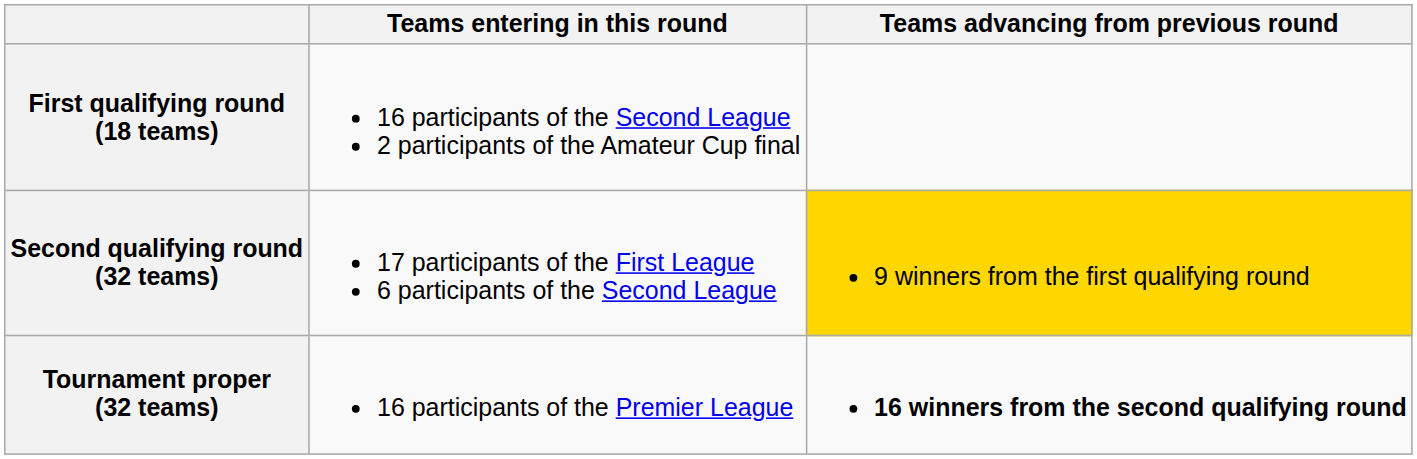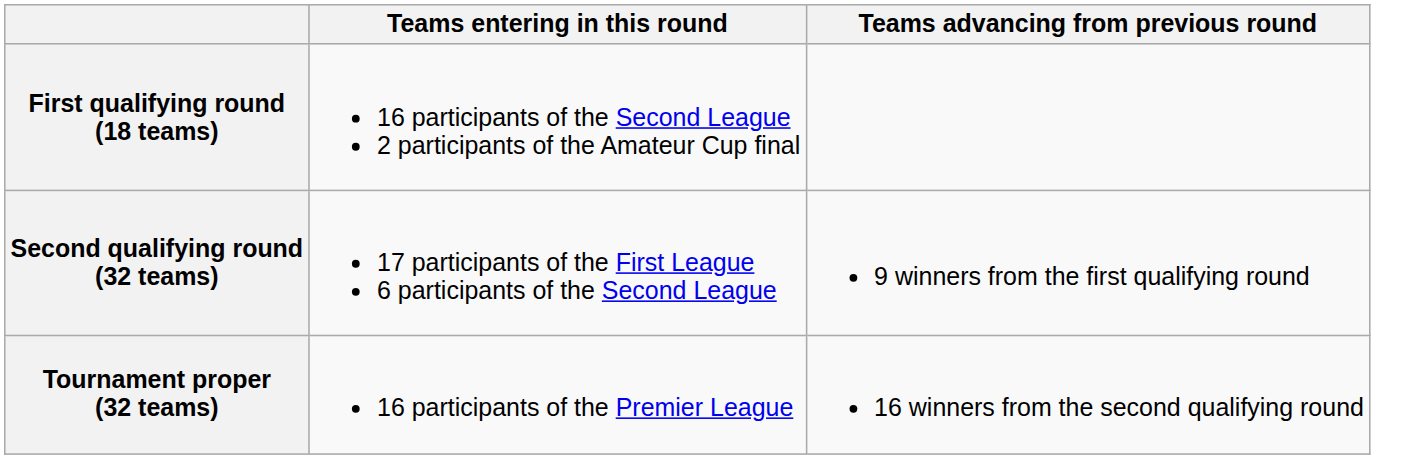(1109, 277) gold background -> (1088, 277) no background
(1109, 409) bold -> (1088, 409) normal
